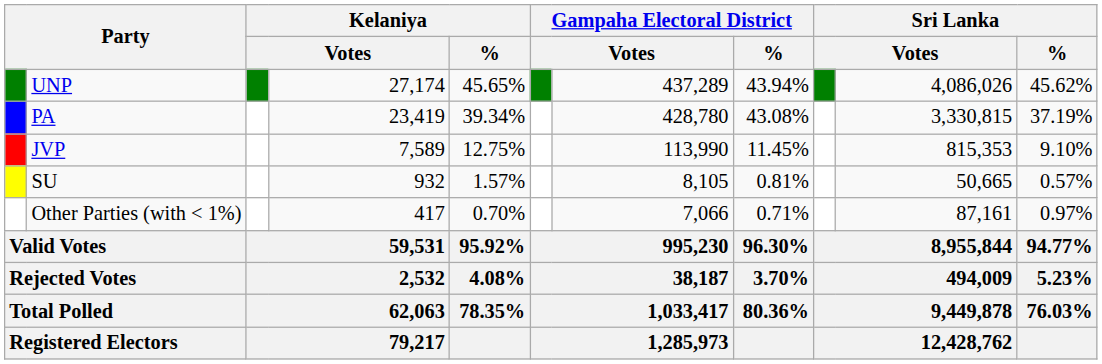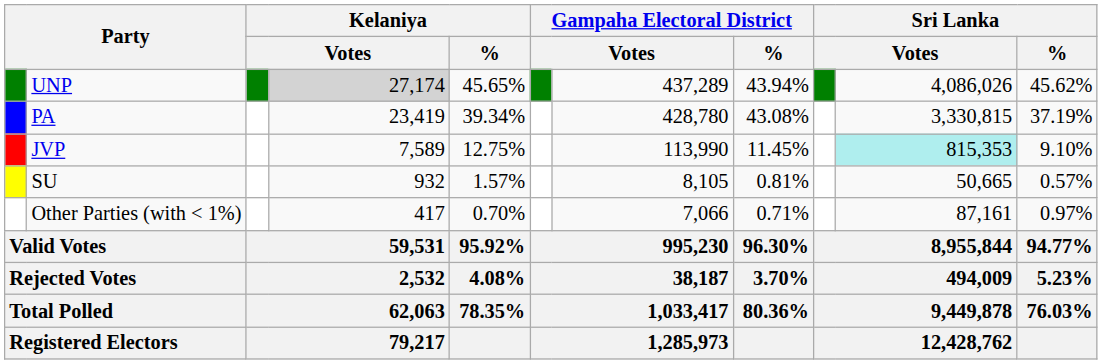(417, 85) no background -> (417, 85) lightgrey background
(979, 149) no background -> (979, 149) paleturquoise background
